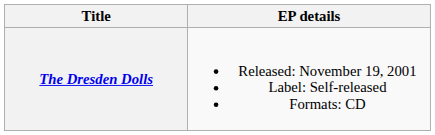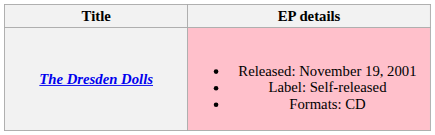(309, 87) no background -> (309, 87) pink background
